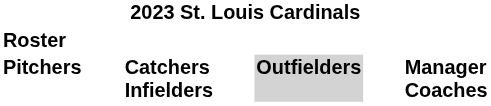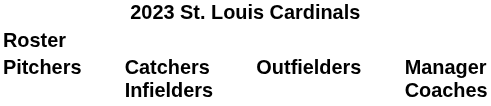(309, 67) lightgrey background -> (309, 67) no background
